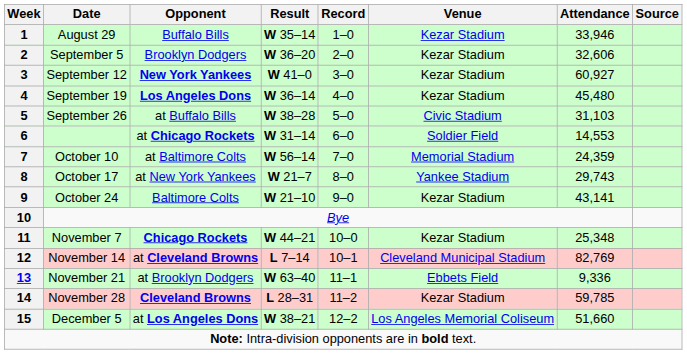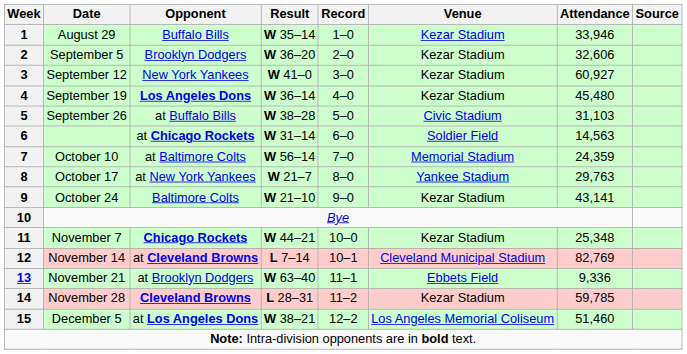(195, 75) bold -> (195, 75) normal
(595, 136) 14,553 -> (595, 136) 14,563
(595, 177) 29,743 -> (595, 177) 29,763
(595, 319) 51,660 -> (595, 319) 51,460
